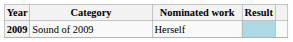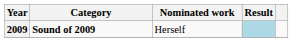(63, 29) normal -> (64, 29) bold
